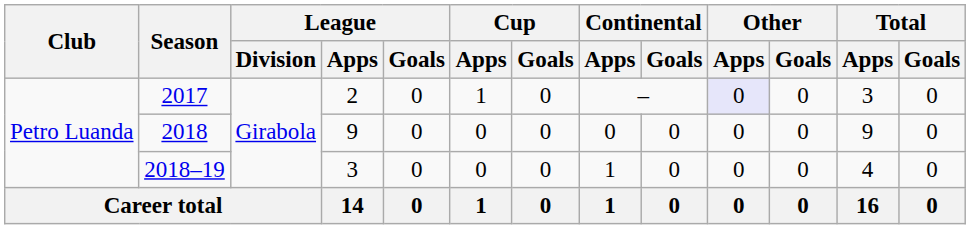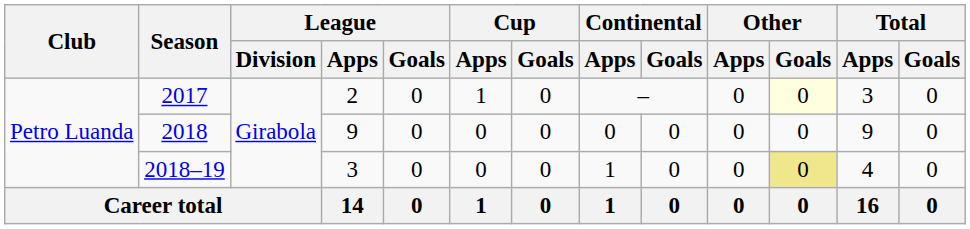(739, 95) lavender background -> (739, 95) no background
(803, 95) no background -> (803, 95) lightyellow background
(803, 168) no background -> (803, 168) khaki background
